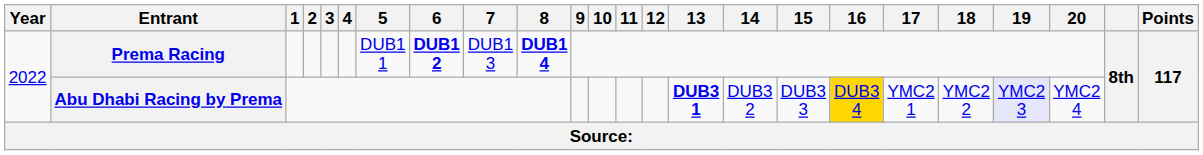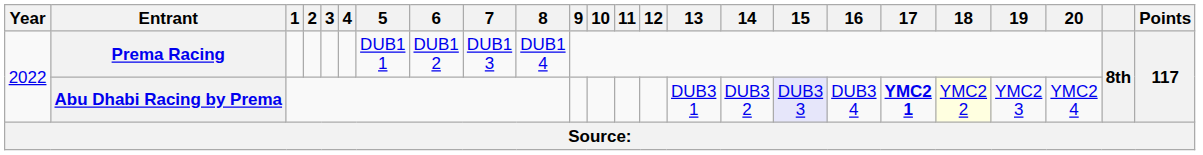(437, 54) bold -> (436, 54) normal
(544, 54) bold -> (543, 54) normal
(696, 99) bold -> (694, 99) normal
(803, 99) no background -> (800, 99) lavender background
(857, 99) gold background -> (854, 99) no background
(911, 99) normal -> (908, 99) bold
(966, 99) no background -> (963, 99) lightyellow background
(1022, 99) lavender background -> (1019, 99) no background
